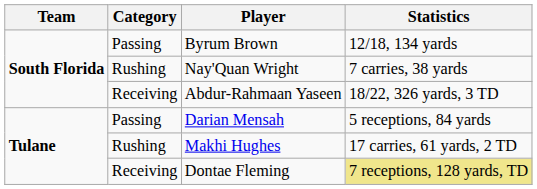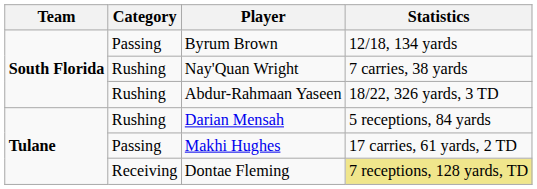(145, 94) Receiving -> (139, 94) Rushing
(137, 119) Passing -> (139, 119) Rushing
(139, 145) Rushing -> (137, 145) Passing
